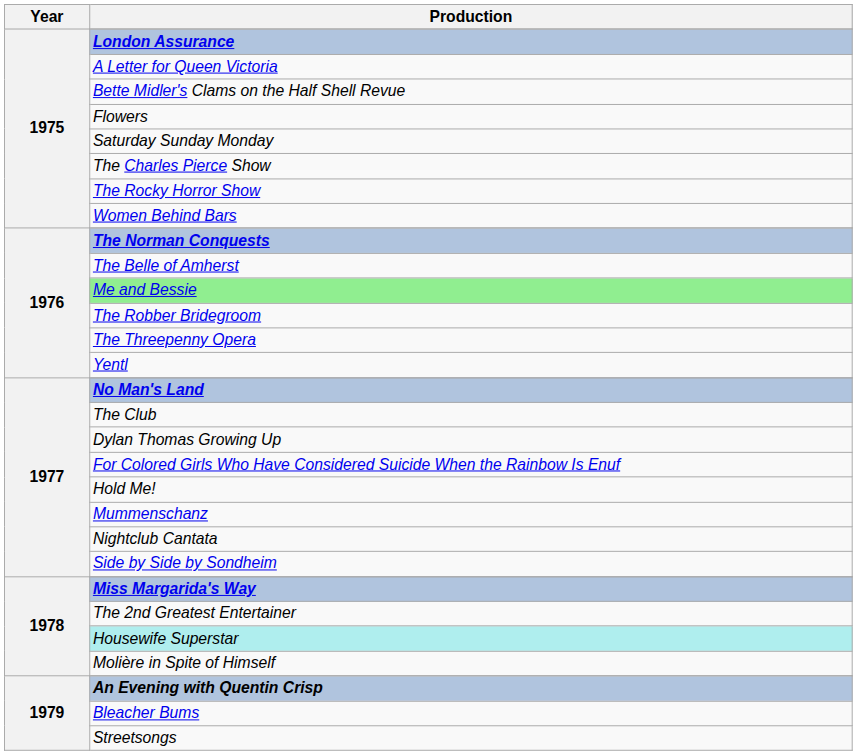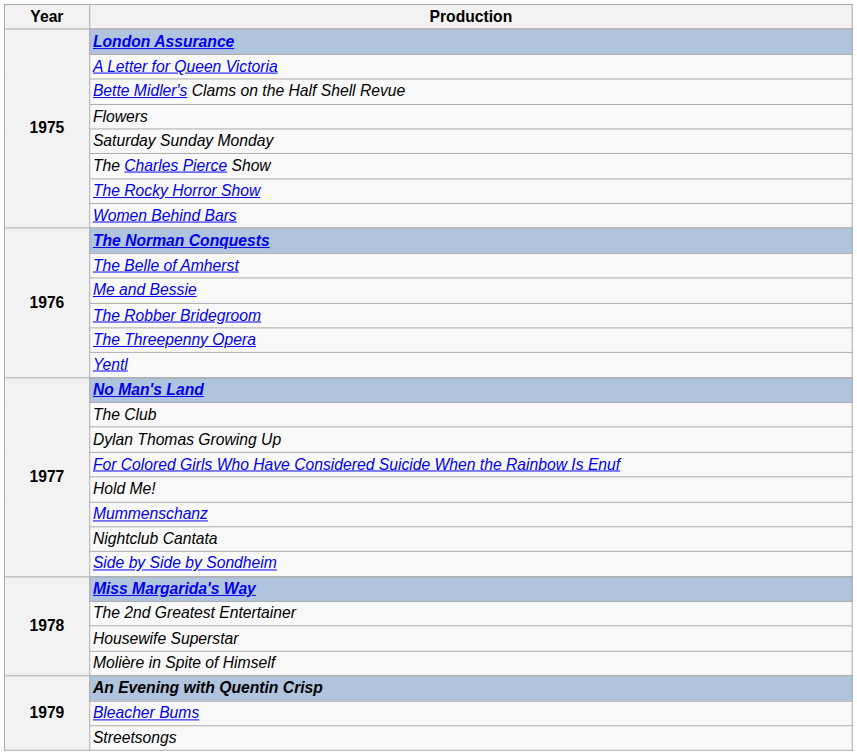(145, 290) lightgreen background -> (145, 290) no background
(166, 638) paleturquoise background -> (166, 638) no background
